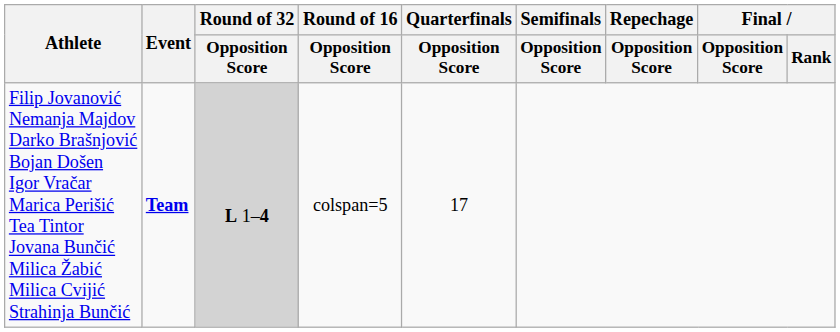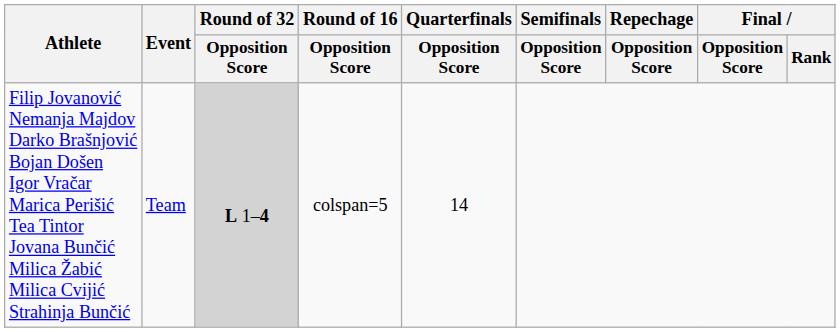(167, 205) bold -> (166, 205) normal
(459, 205) 17 -> (459, 205) 14
